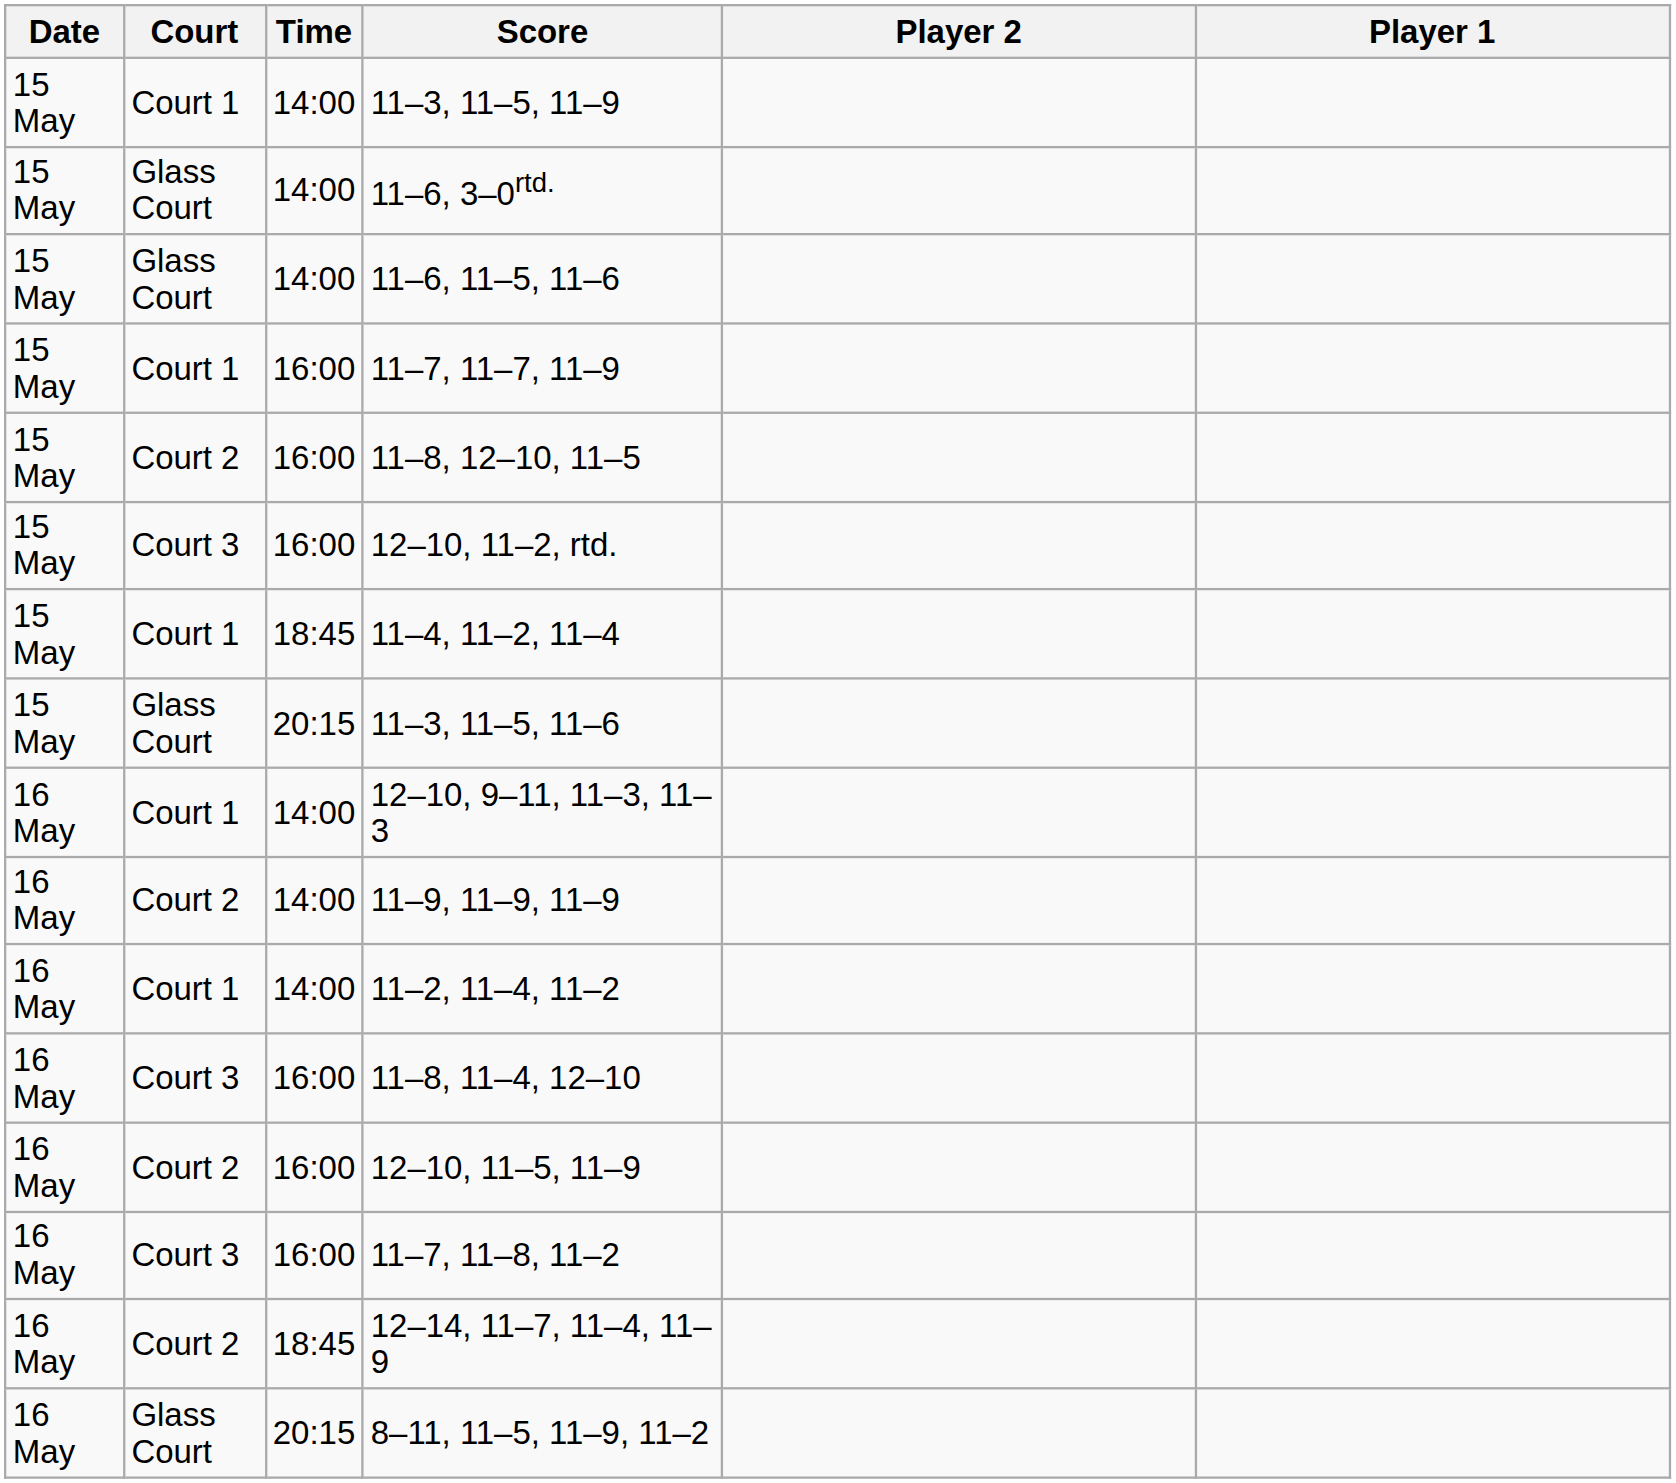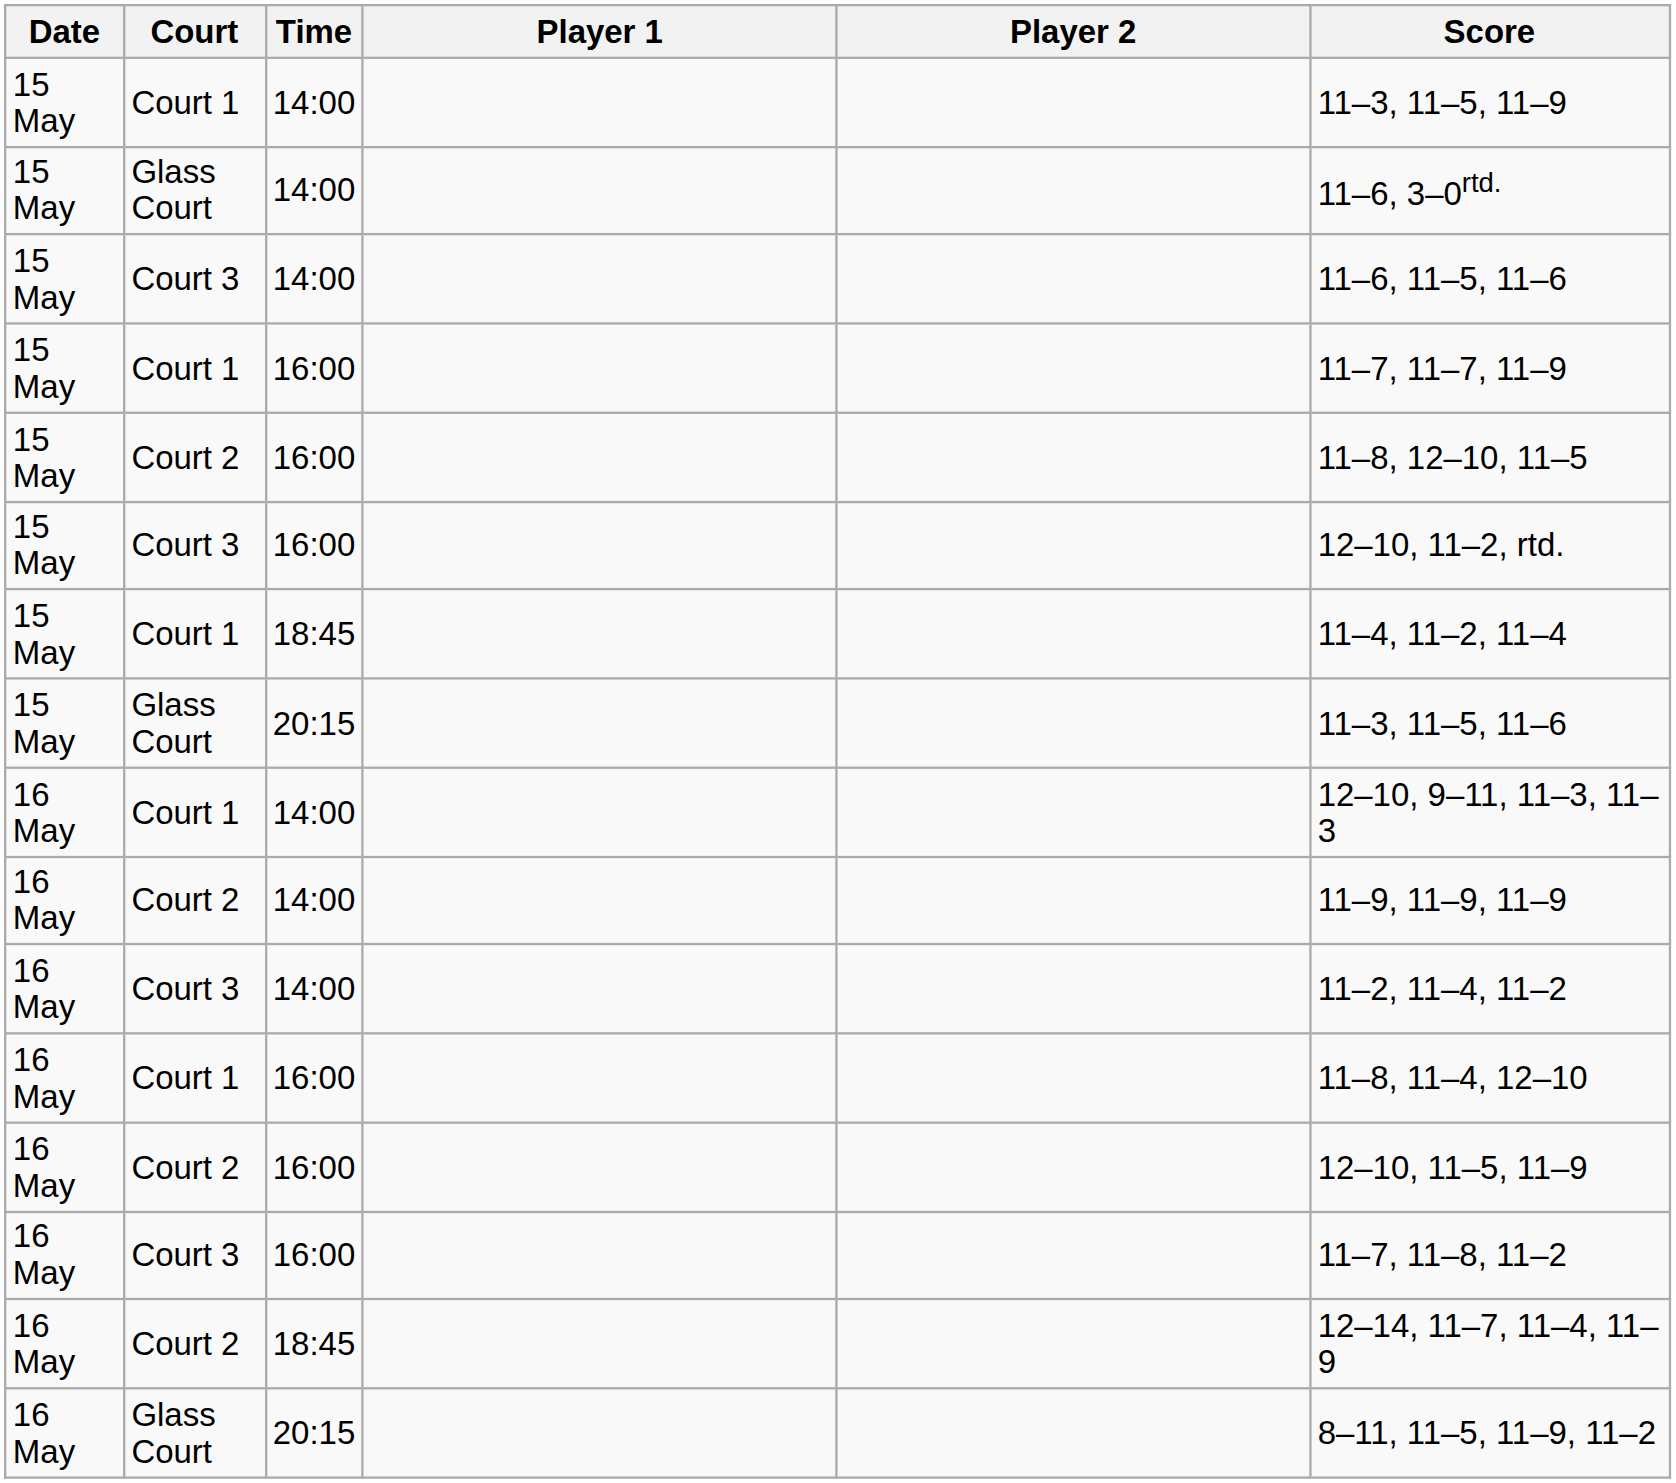columns swapped: (1432, 32) <-> (542, 32)
(174, 279) Glass Court -> (185, 279) Court 3
(185, 989) Court 1 -> (185, 989) Court 3
(185, 1078) Court 3 -> (185, 1078) Court 1
